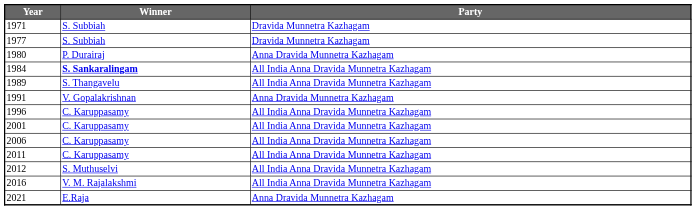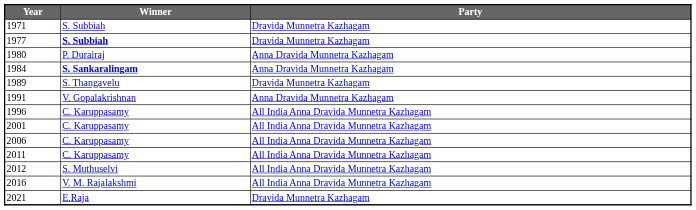(84, 40) normal -> (85, 40) bold
(341, 69) All India Anna Dravida Munnetra Kazhagam -> (323, 69) Anna Dravida Munnetra Kazhagam
(341, 83) All India Anna Dravida Munnetra Kazhagam -> (311, 83) Dravida Munnetra Kazhagam
(323, 197) Anna Dravida Munnetra Kazhagam -> (311, 197) Dravida Munnetra Kazhagam
